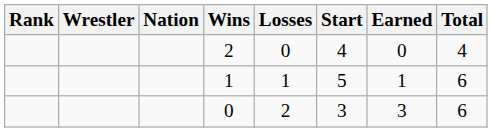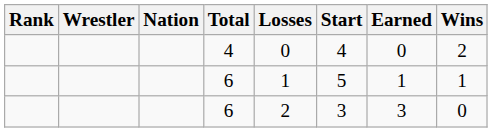columns swapped: (229, 19) <-> (462, 19)
